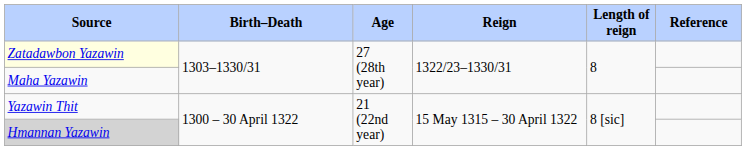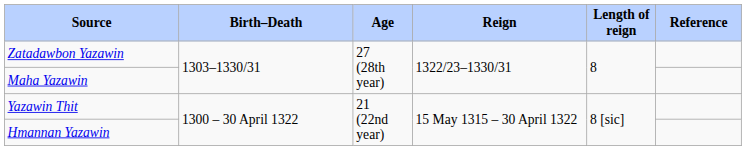(66, 54) lightyellow background -> (66, 54) no background
(59, 132) lightgrey background -> (59, 132) no background
